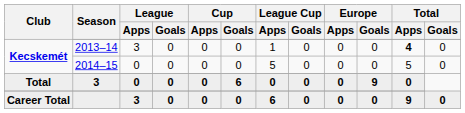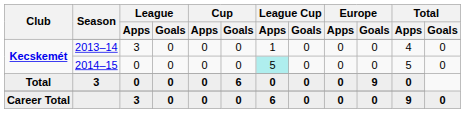(409, 48) bold -> (409, 48) normal
(272, 65) no background -> (272, 65) paleturquoise background
